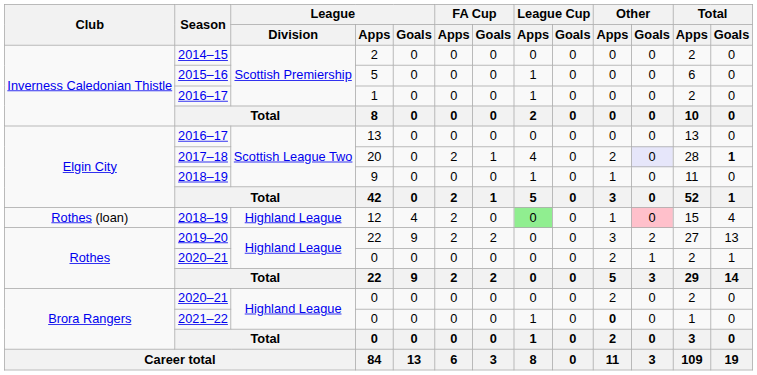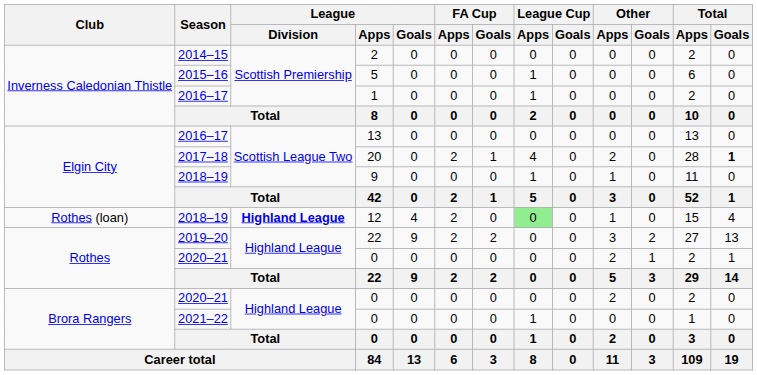(652, 156) lavender background -> (652, 156) no background
(293, 217) normal -> (293, 217) bold
(652, 217) pink background -> (652, 217) no background
(612, 319) bold -> (612, 319) normal
